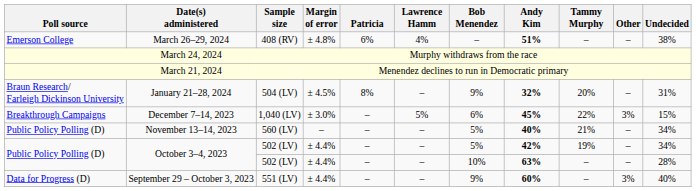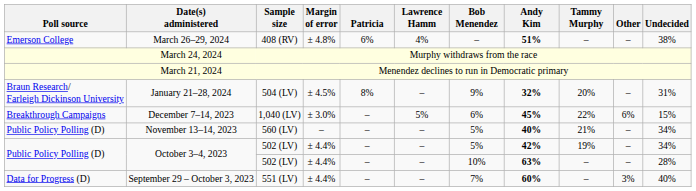(628, 115) 3% -> (628, 115) 6%
(477, 178) 9% -> (477, 178) 7%
